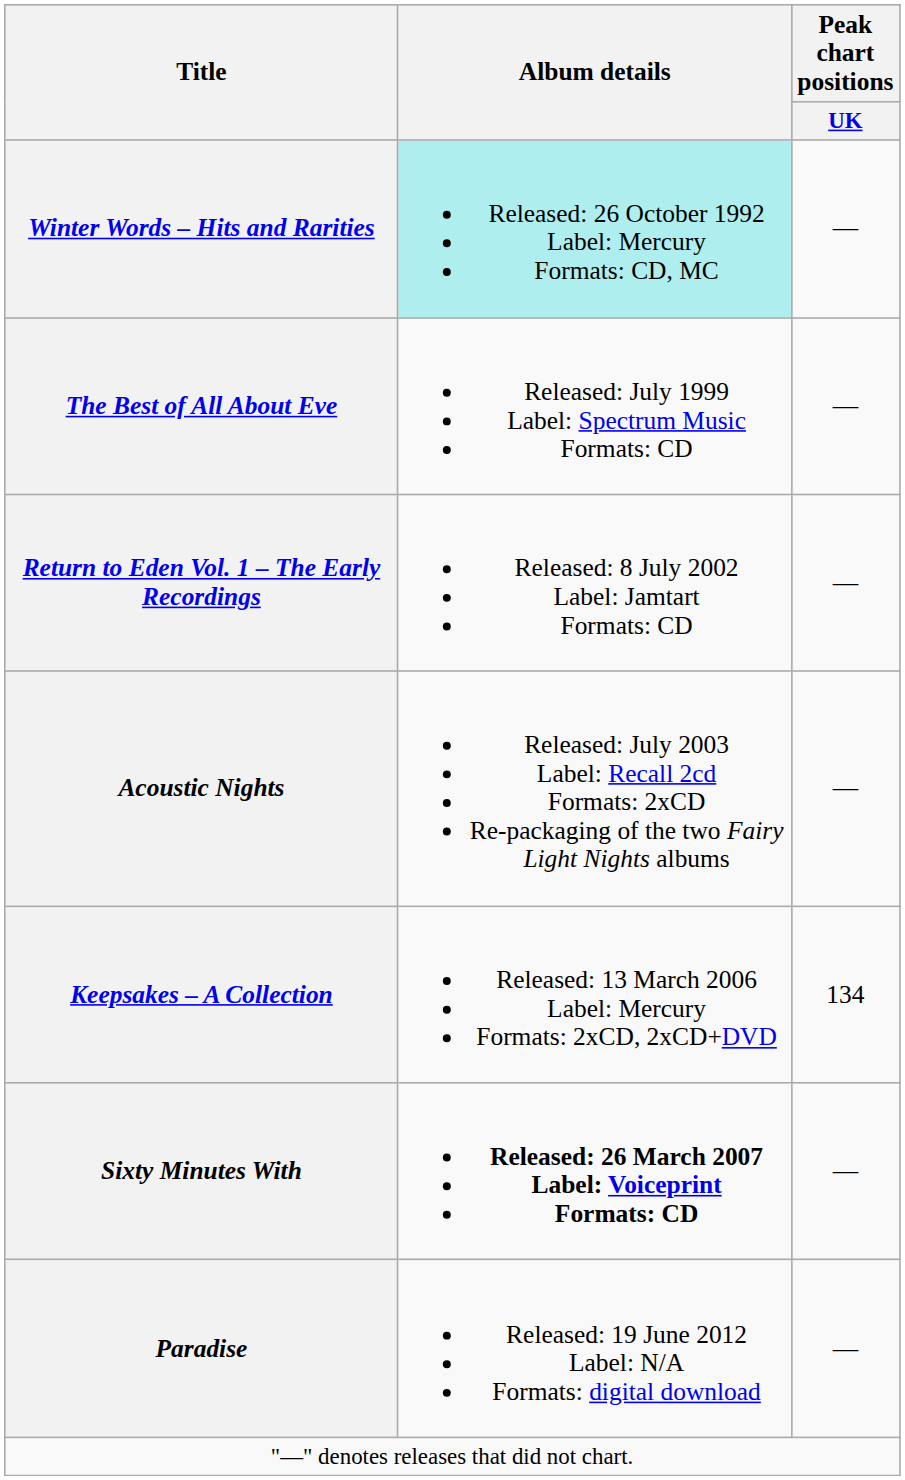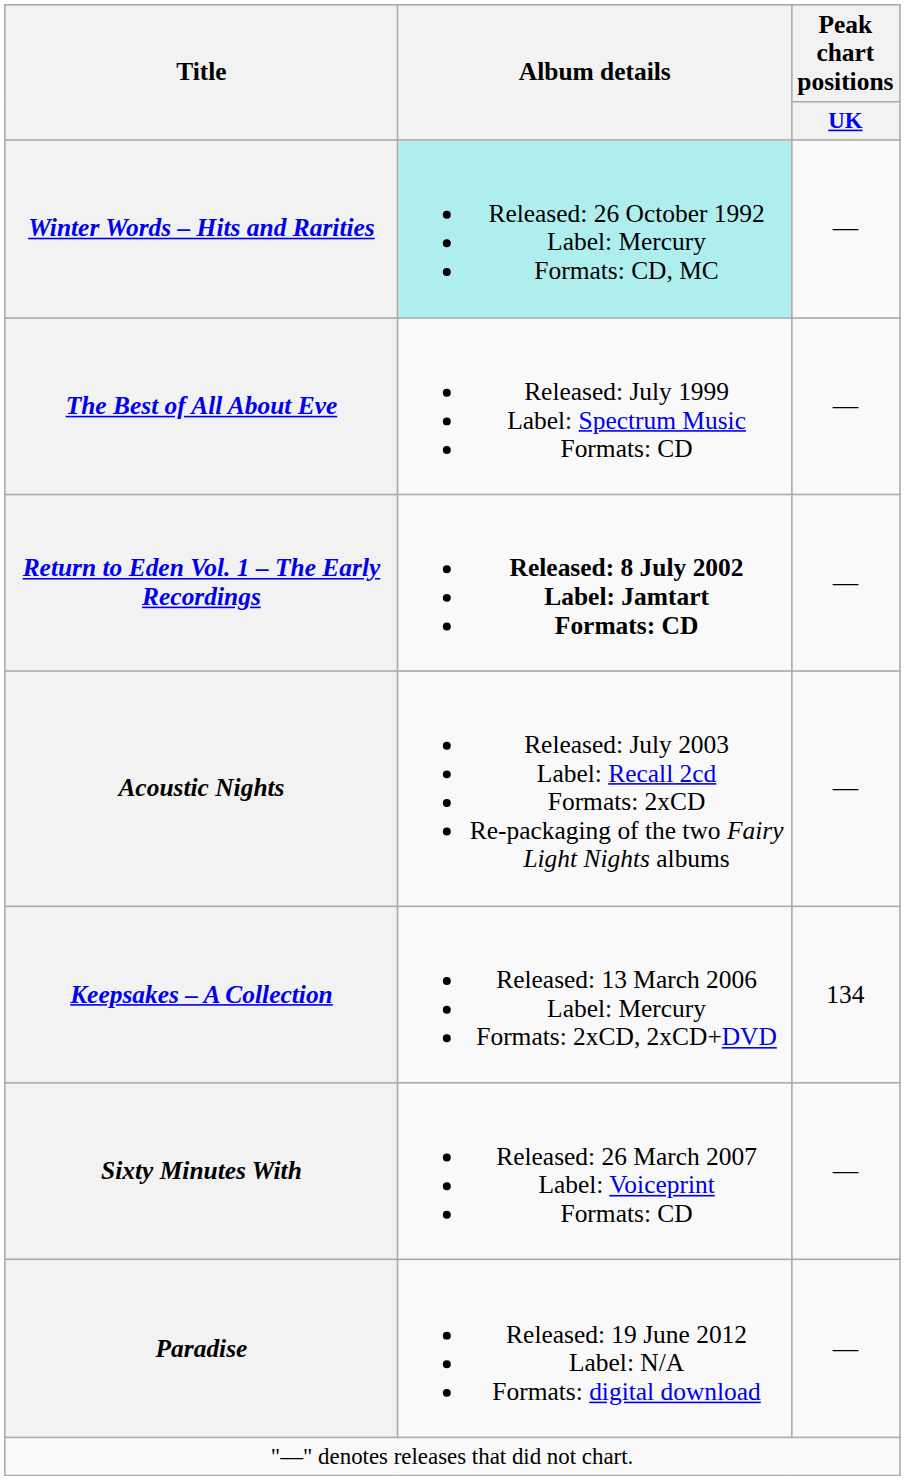(595, 597) normal -> (595, 597) bold
(595, 1186) bold -> (595, 1186) normal
